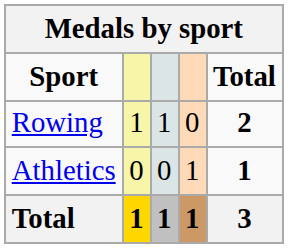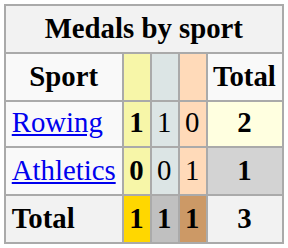(136, 123) normal -> (136, 123) bold
(244, 123) no background -> (244, 123) lightyellow background
(136, 171) normal -> (136, 171) bold
(244, 171) no background -> (244, 171) lightgrey background
